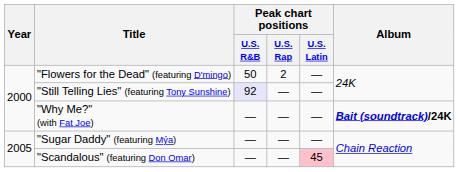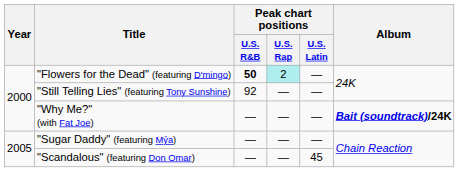(250, 74) normal -> (250, 74) bold
(283, 74) no background -> (283, 74) paleturquoise background
(250, 91) lavender background -> (250, 91) no background
(317, 157) pink background -> (317, 157) no background
